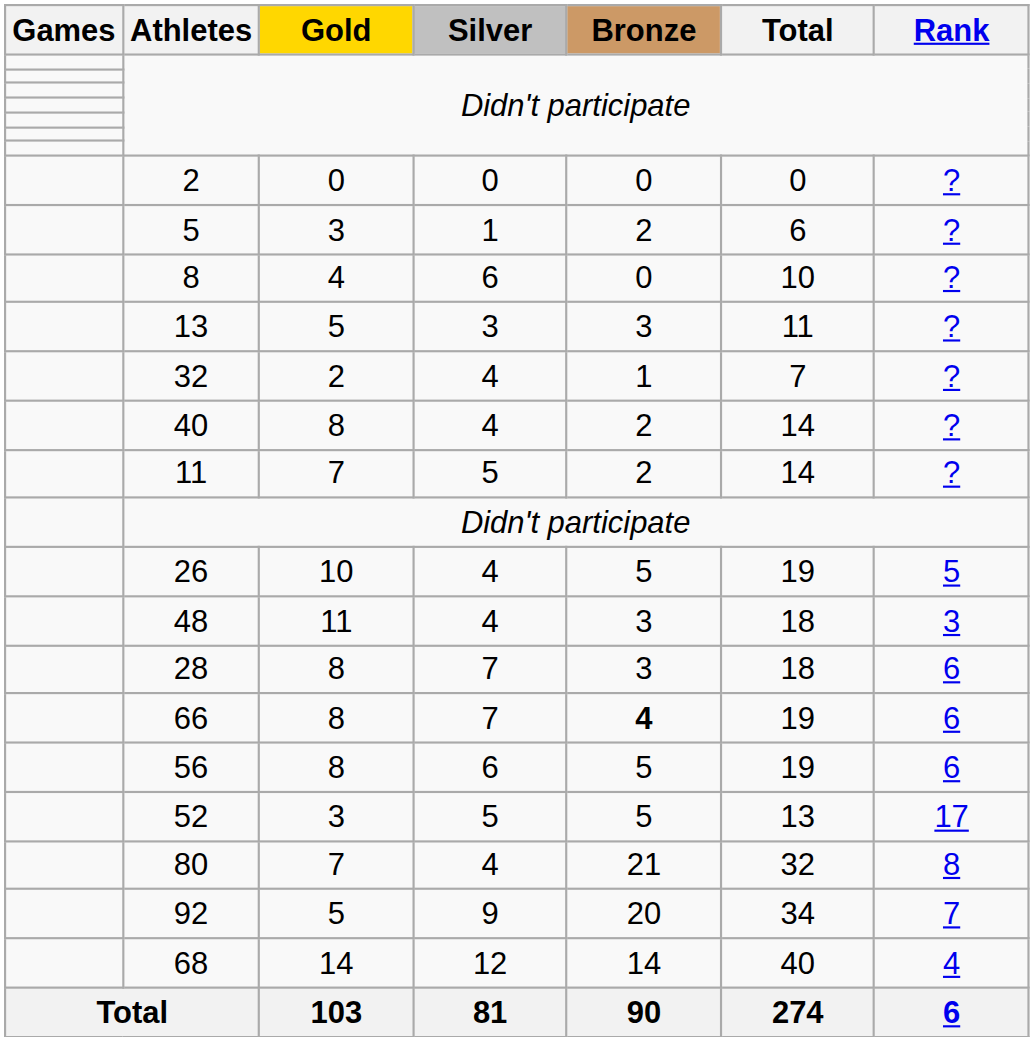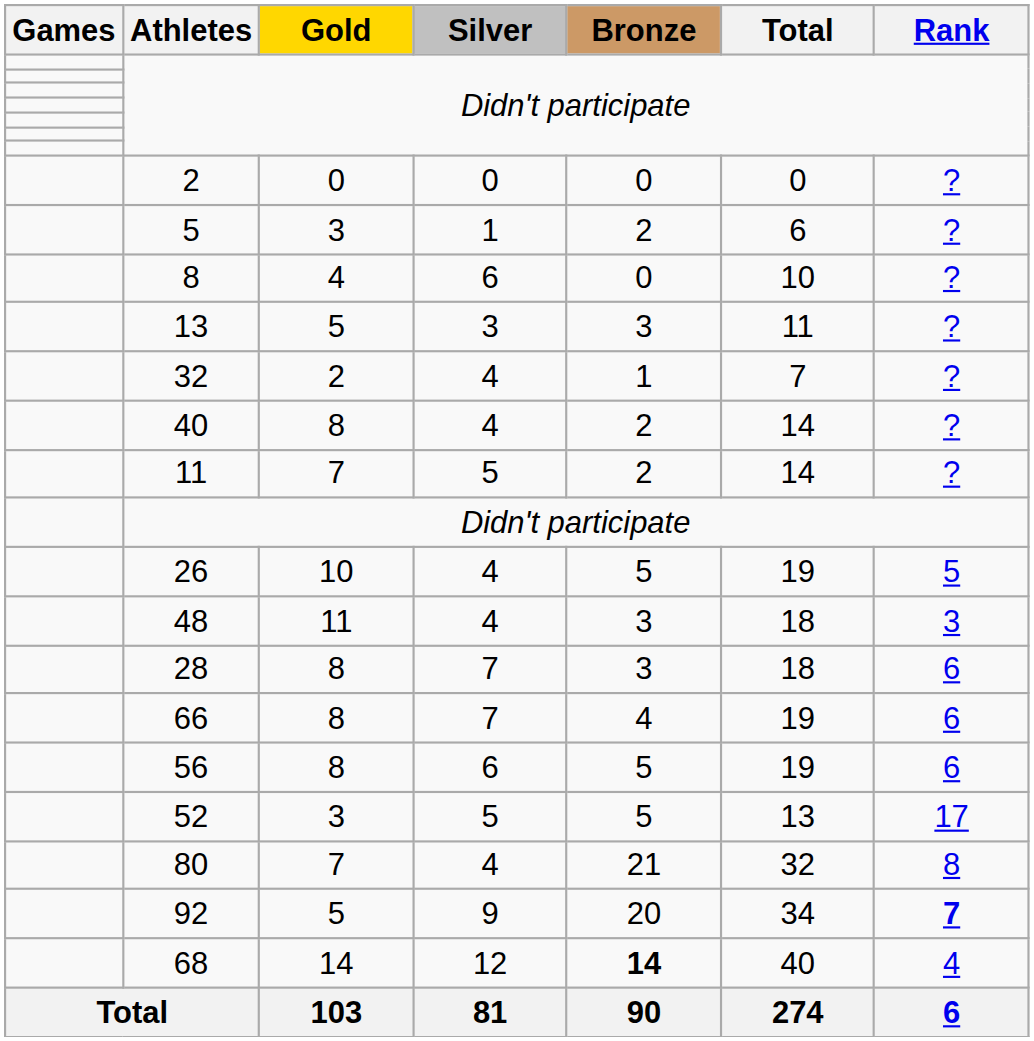(644, 718) bold -> (644, 718) normal
(952, 914) normal -> (952, 914) bold
(644, 963) normal -> (644, 963) bold
